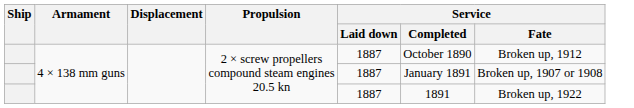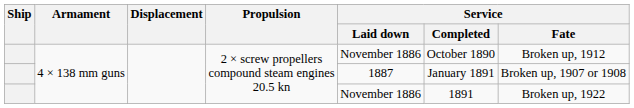(369, 53) 1887 -> (381, 53) November 1886
(369, 93) 1887 -> (381, 93) November 1886
